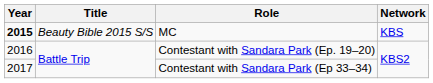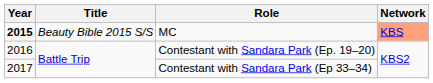(392, 31) no background -> (392, 31) lightsalmon background
